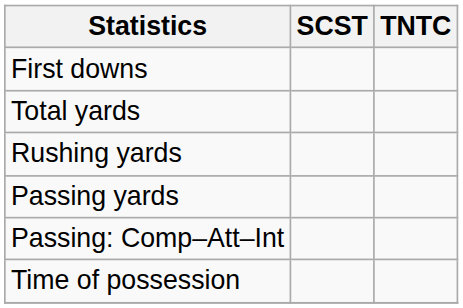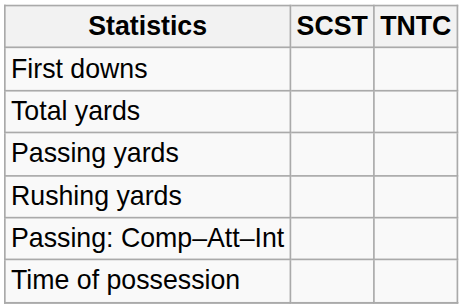rows swapped: (96, 153) <-> (95, 195)
